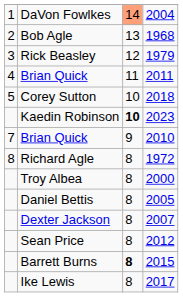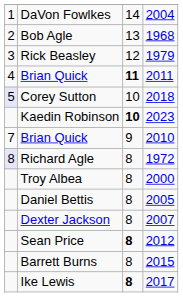(132, 14) lightsalmon background -> (132, 14) no background
(132, 76) normal -> (132, 76) bold
(11, 96) no background -> (11, 96) lavender background
(11, 158) no background -> (11, 158) lavender background
(129, 240) normal -> (129, 240) bold
(129, 261) bold -> (129, 261) normal
(129, 281) normal -> (129, 281) bold
